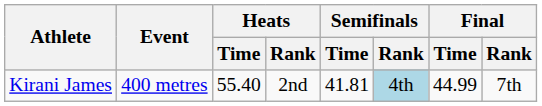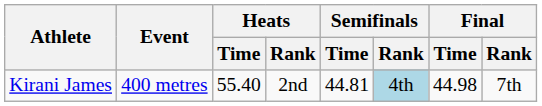(347, 85) 41.81 -> (347, 85) 44.81
(455, 85) 44.99 -> (455, 85) 44.98
